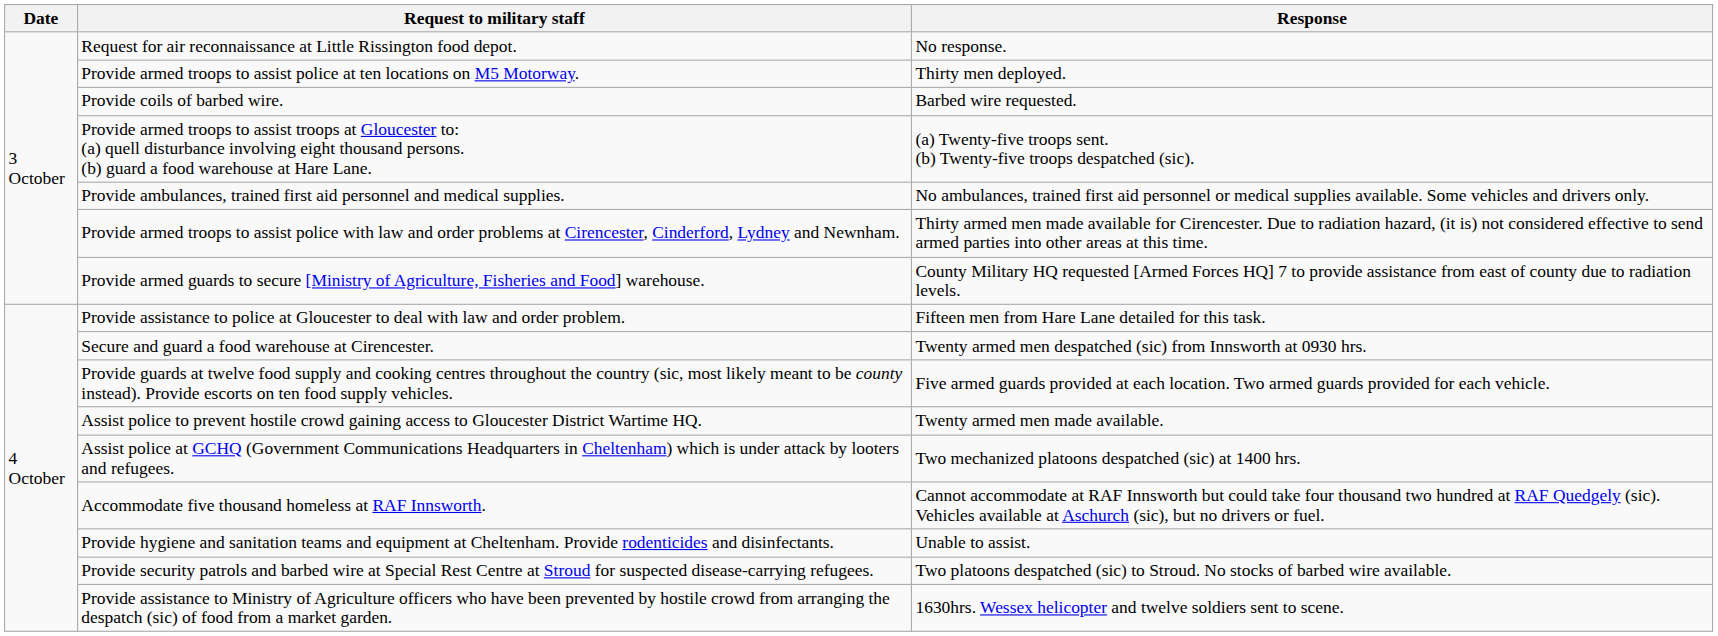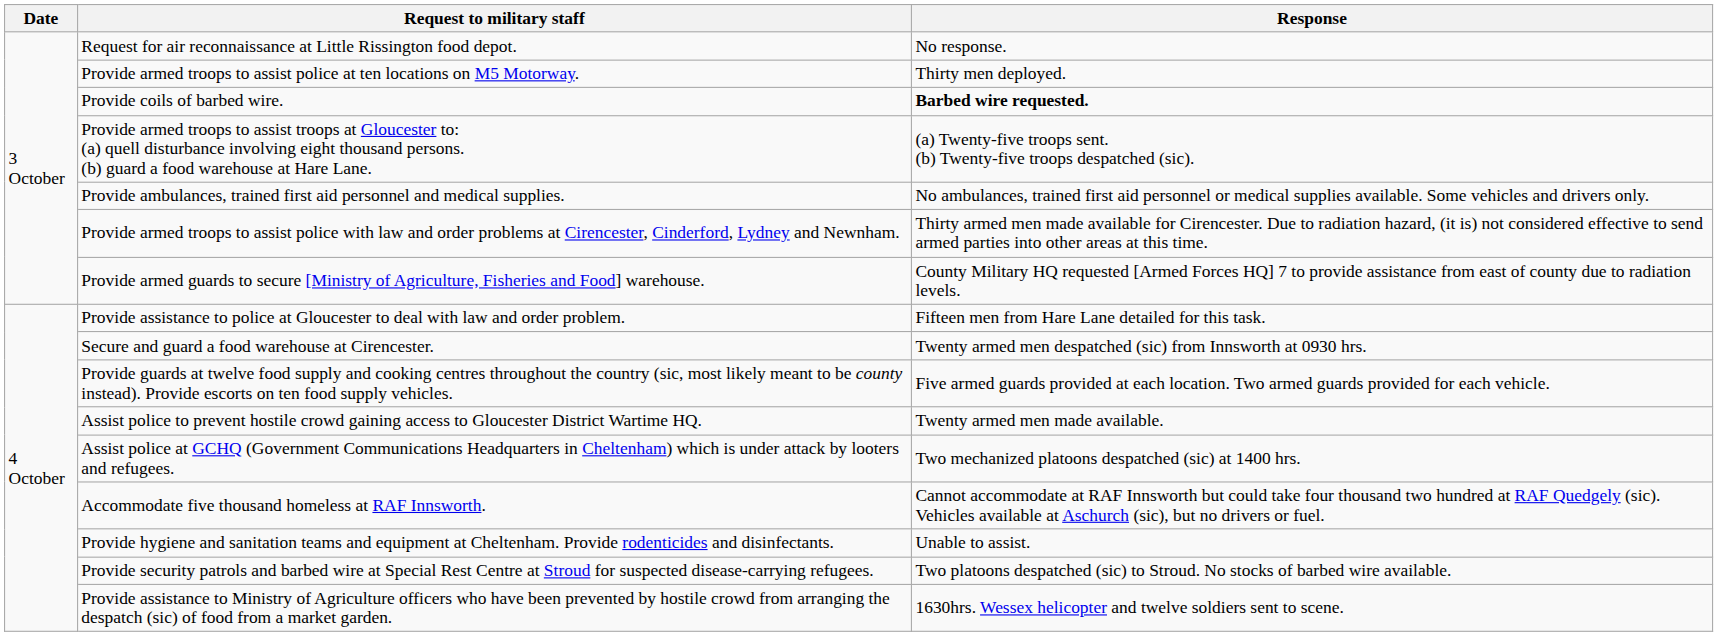(996, 101) normal -> (1002, 101) bold
